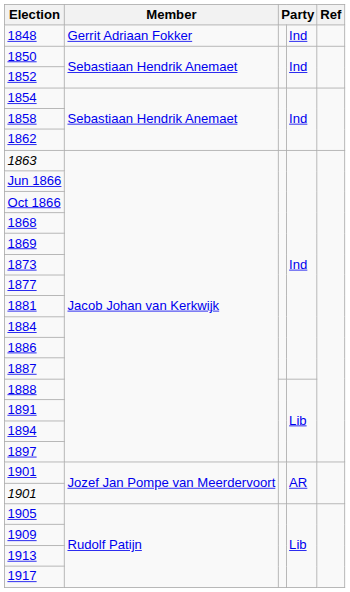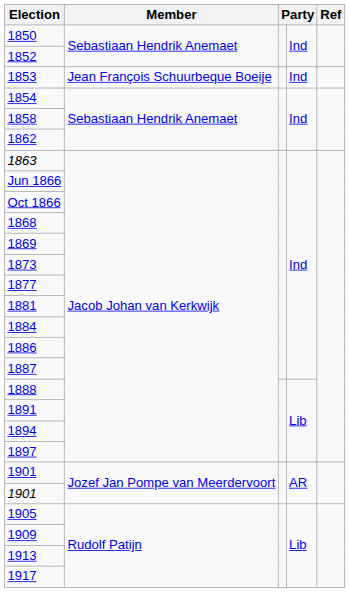- row: (22, 35)
+ row: (22, 77)
